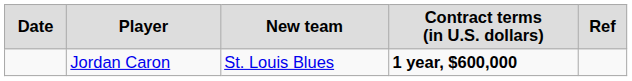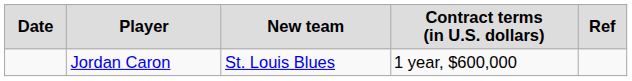(455, 62) bold -> (455, 62) normal
